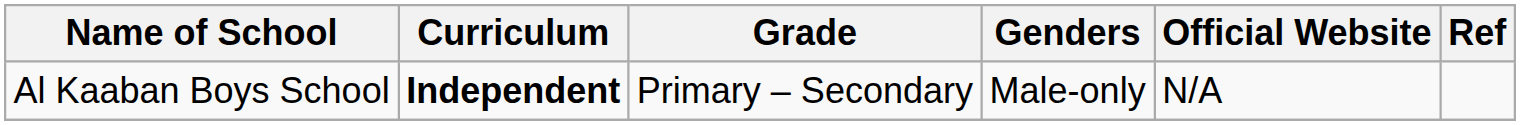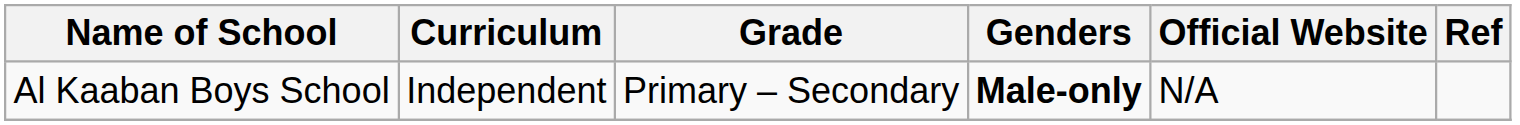(513, 90) bold -> (506, 90) normal
(1068, 90) normal -> (1059, 90) bold
